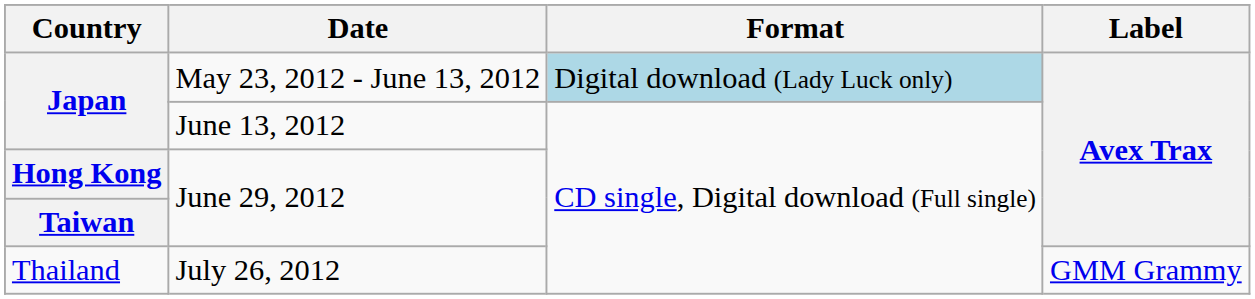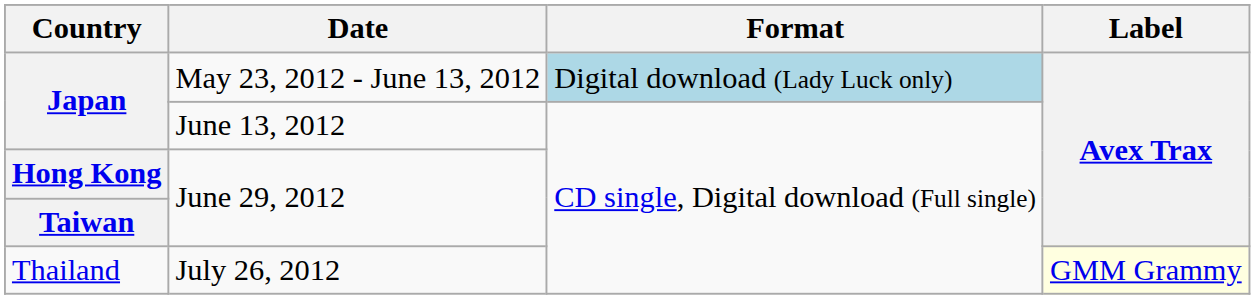(1146, 269) no background -> (1146, 269) lightyellow background
